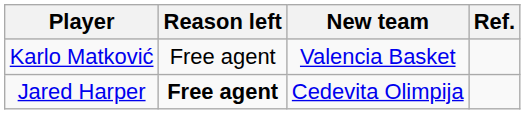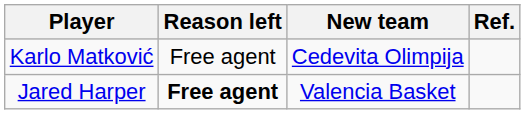(378, 56) Valencia Basket -> (378, 56) Cedevita Olimpija
(378, 91) Cedevita Olimpija -> (378, 91) Valencia Basket
